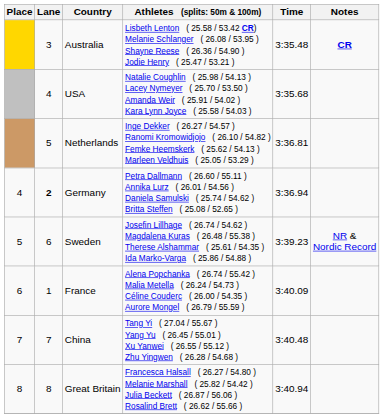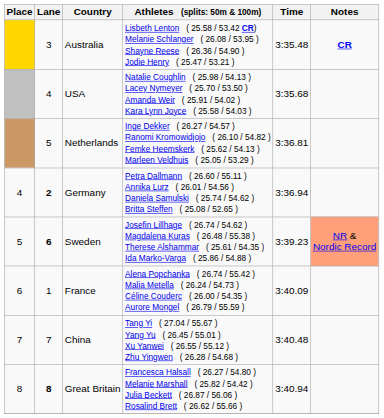(49, 241) normal -> (49, 241) bold
(345, 241) no background -> (345, 241) lightsalmon background
(49, 389) normal -> (49, 389) bold
